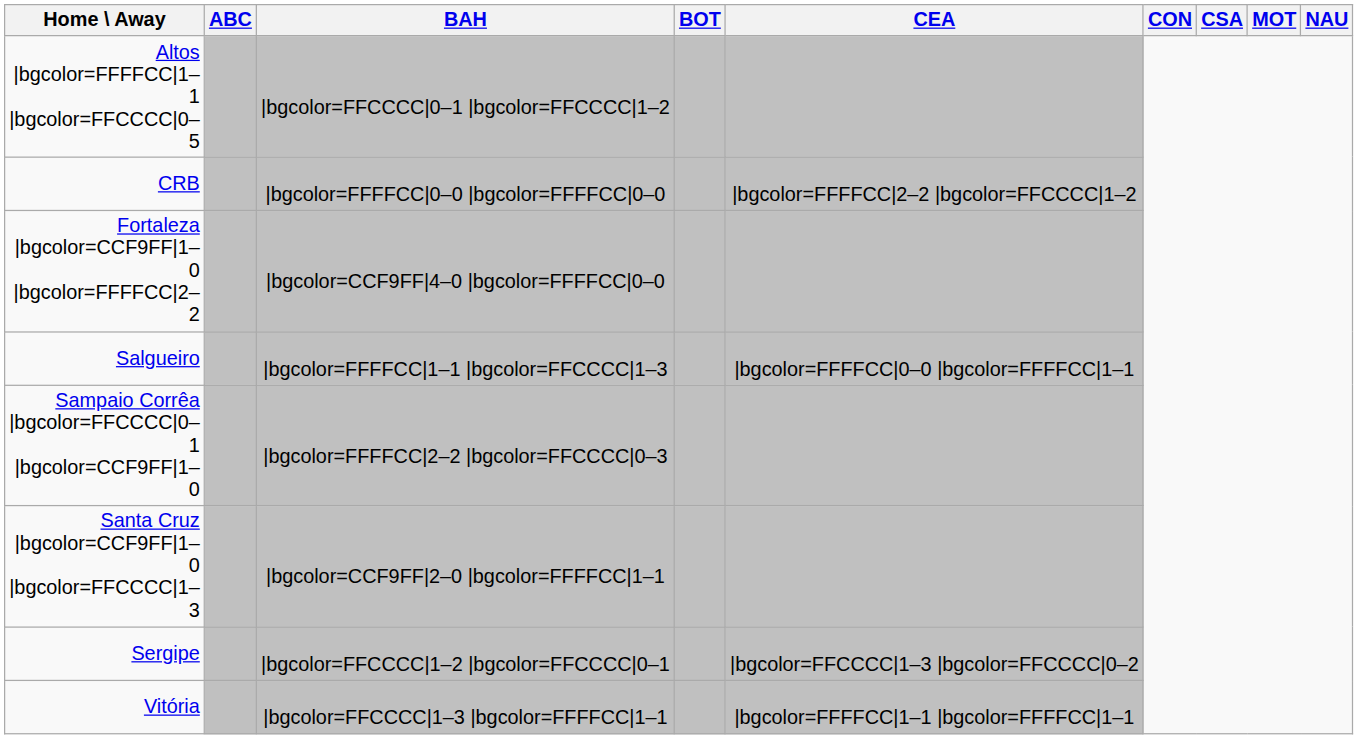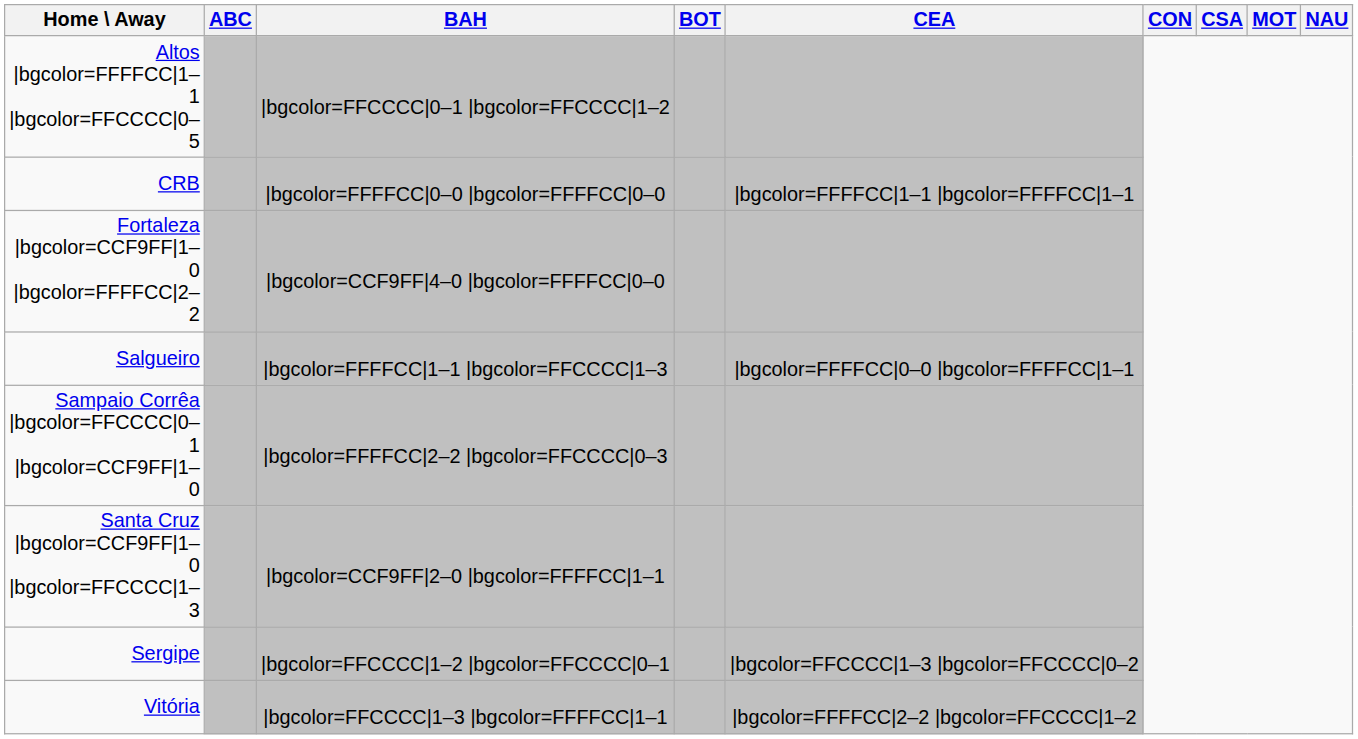(934, 194) |bgcolor=FFFFCC|2–2 |bgcolor=FFCCCC|1–2 -> (934, 194) |bgcolor=FFFFCC|1–1 |bgcolor=FFFFCC|1–1
(934, 718) |bgcolor=FFFFCC|1–1 |bgcolor=FFFFCC|1–1 -> (934, 718) |bgcolor=FFFFCC|2–2 |bgcolor=FFCCCC|1–2
